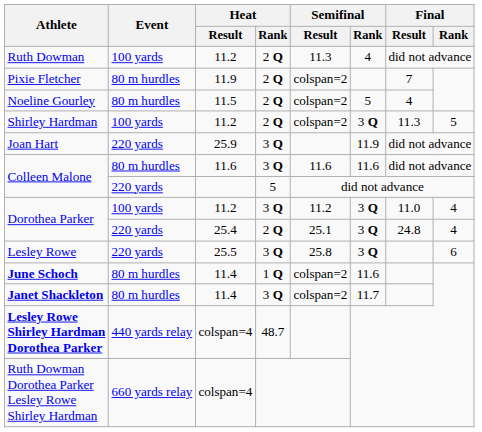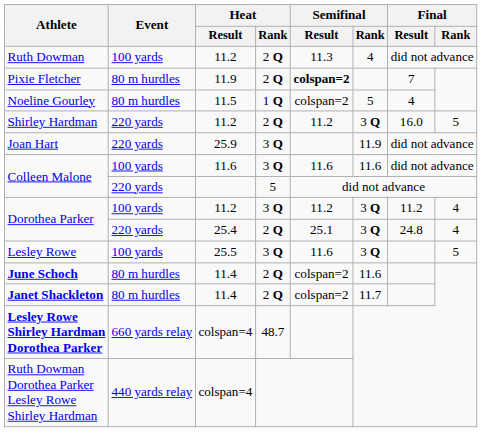(320, 79) normal -> (322, 79) bold
(273, 100) 2 Q -> (273, 100) 1 Q
(137, 122) 100 yards -> (137, 122) 220 yards
(320, 122) colspan=2 -> (322, 122) 11.2
(409, 122) 11.3 -> (411, 122) 16.0
(146, 165) 80 m hurdles -> (137, 165) 100 yards
(409, 209) 11.0 -> (411, 209) 11.2
(137, 252) 220 yards -> (137, 252) 100 yards
(320, 252) 25.8 -> (322, 252) 11.6
(454, 252) 6 -> (456, 252) 5
(273, 273) 1 Q -> (273, 273) 2 Q
(273, 295) 3 Q -> (273, 295) 2 Q
(152, 332) 440 yards relay -> (152, 332) 660 yards relay
(152, 392) 660 yards relay -> (152, 392) 440 yards relay
